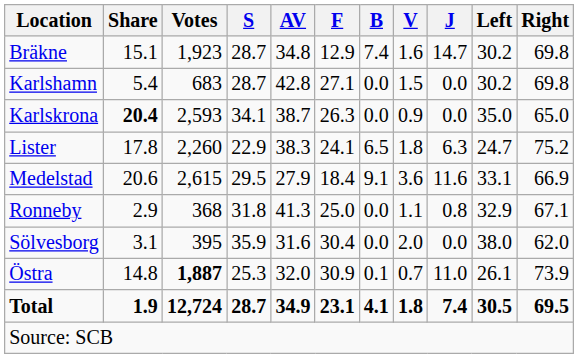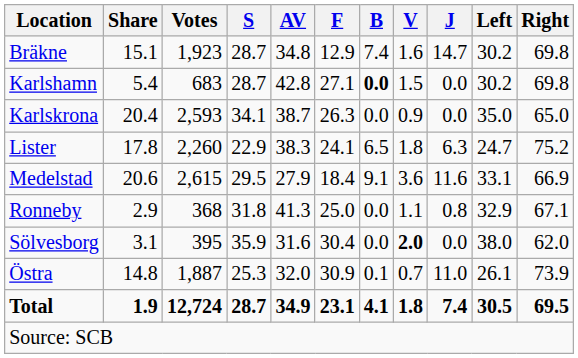(376, 83) normal -> (376, 83) bold
(140, 115) bold -> (140, 115) normal
(411, 242) normal -> (411, 242) bold
(199, 274) bold -> (199, 274) normal
